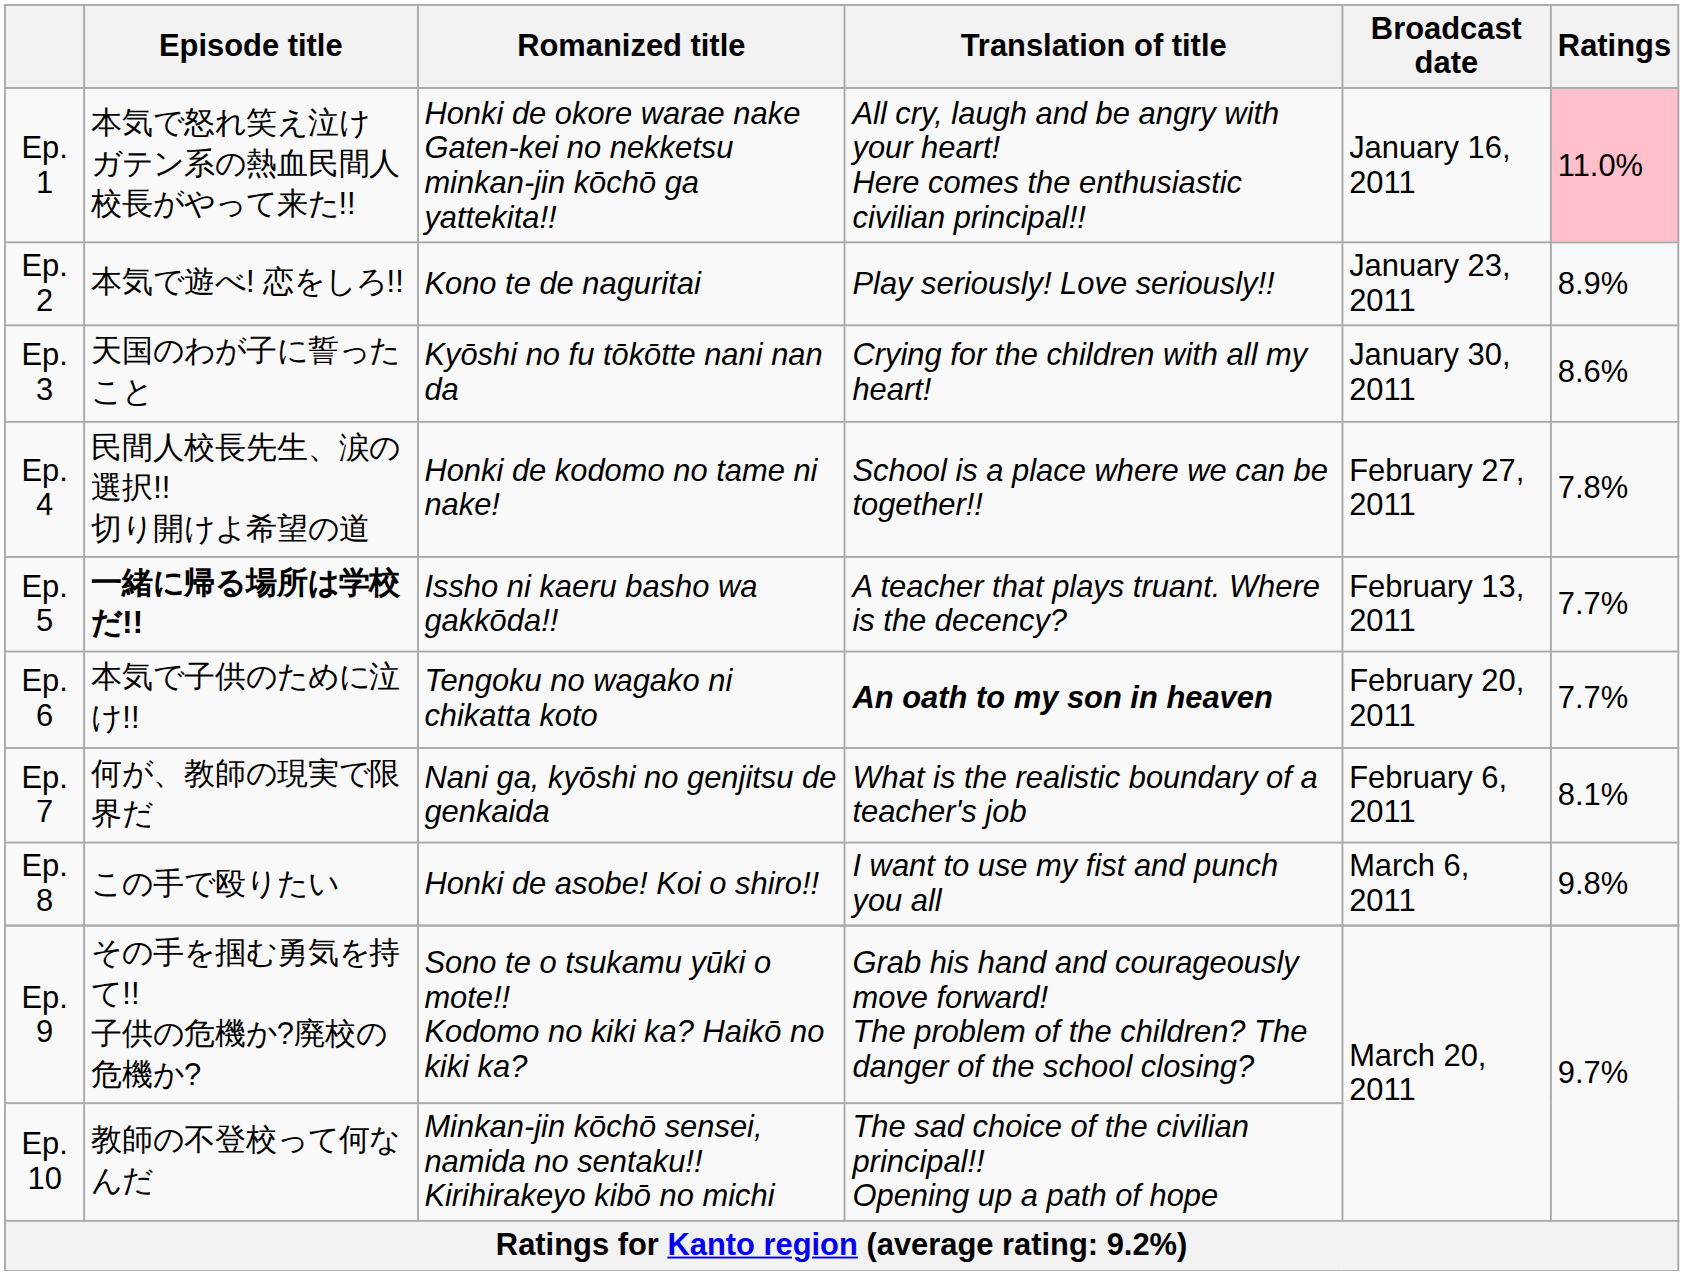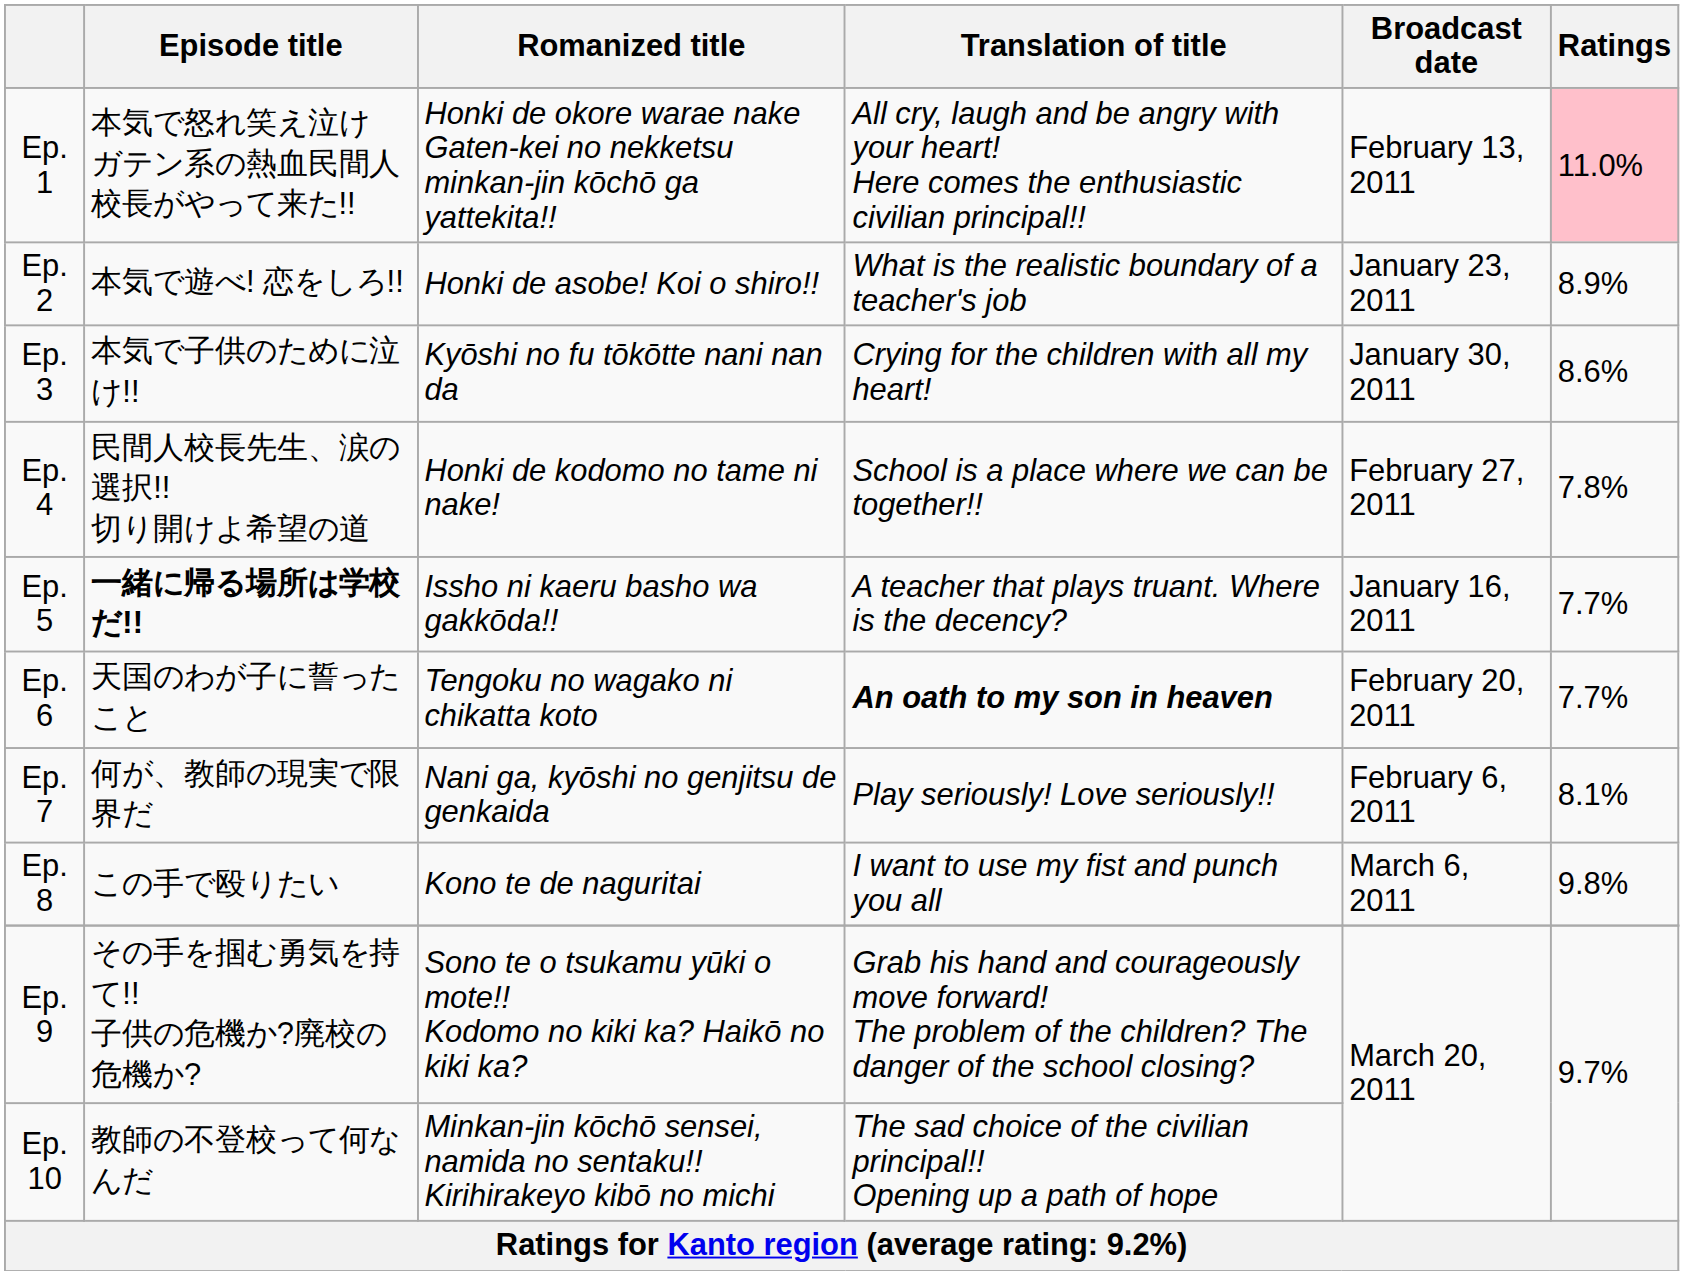(1430, 164) January 16, 2011 -> (1437, 164) February 13, 2011
(563, 283) Kono te de naguritai -> (622, 283) Honki de asobe! Koi o shiro!!
(1064, 283) Play seriously! Love seriously!! -> (1085, 283) What is the realistic boundary of a teacher's job
(246, 371) 天国のわが子に誓ったこと -> (246, 371) 本気で子供のために泣け!!
(1437, 603) February 13, 2011 -> (1430, 603) January 16, 2011
(246, 698) 本気で子供のために泣け!! -> (246, 698) 天国のわが子に誓ったこと
(1085, 794) What is the realistic boundary of a teacher's job -> (1064, 794) Play seriously! Love seriously!!
(622, 883) Honki de asobe! Koi o shiro!! -> (563, 883) Kono te de naguritai
